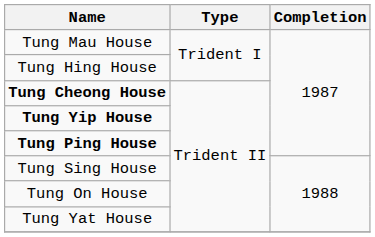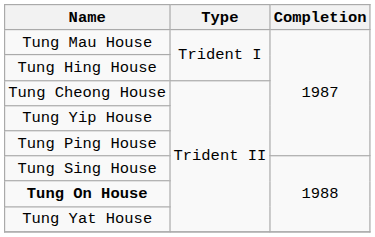(87, 93) bold -> (87, 93) normal
(87, 118) bold -> (87, 118) normal
(87, 143) bold -> (87, 143) normal
(87, 194) normal -> (87, 194) bold
